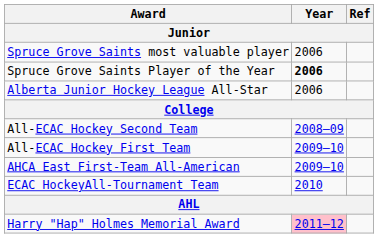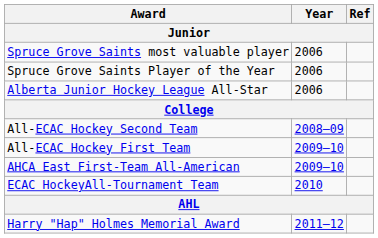(309, 71) bold -> (309, 71) normal
(319, 224) pink background -> (319, 224) no background
